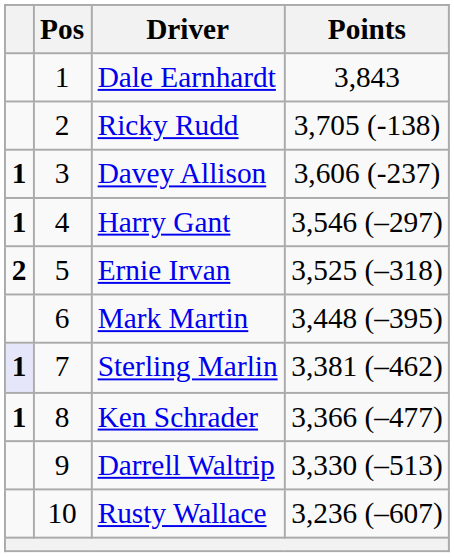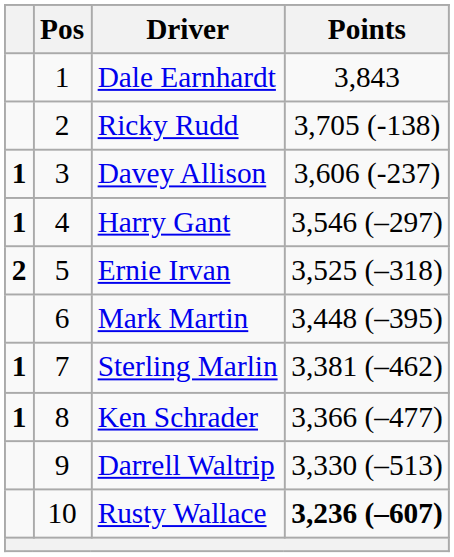(19, 367) lavender background -> (19, 367) no background
(367, 512) normal -> (367, 512) bold
